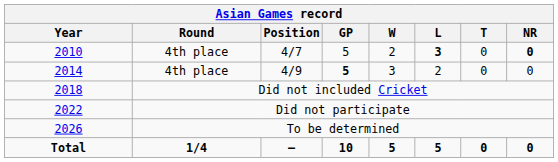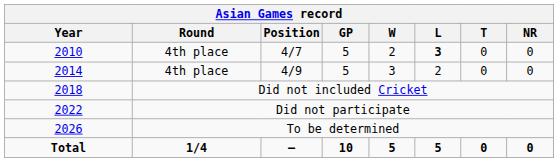(530, 52) bold -> (530, 52) normal
(346, 71) bold -> (346, 71) normal
